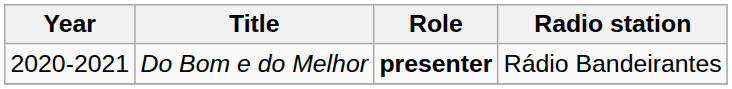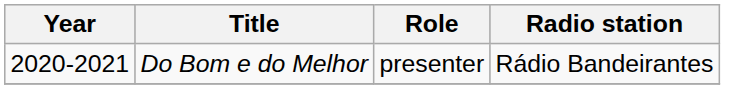(436, 63) bold -> (432, 63) normal
